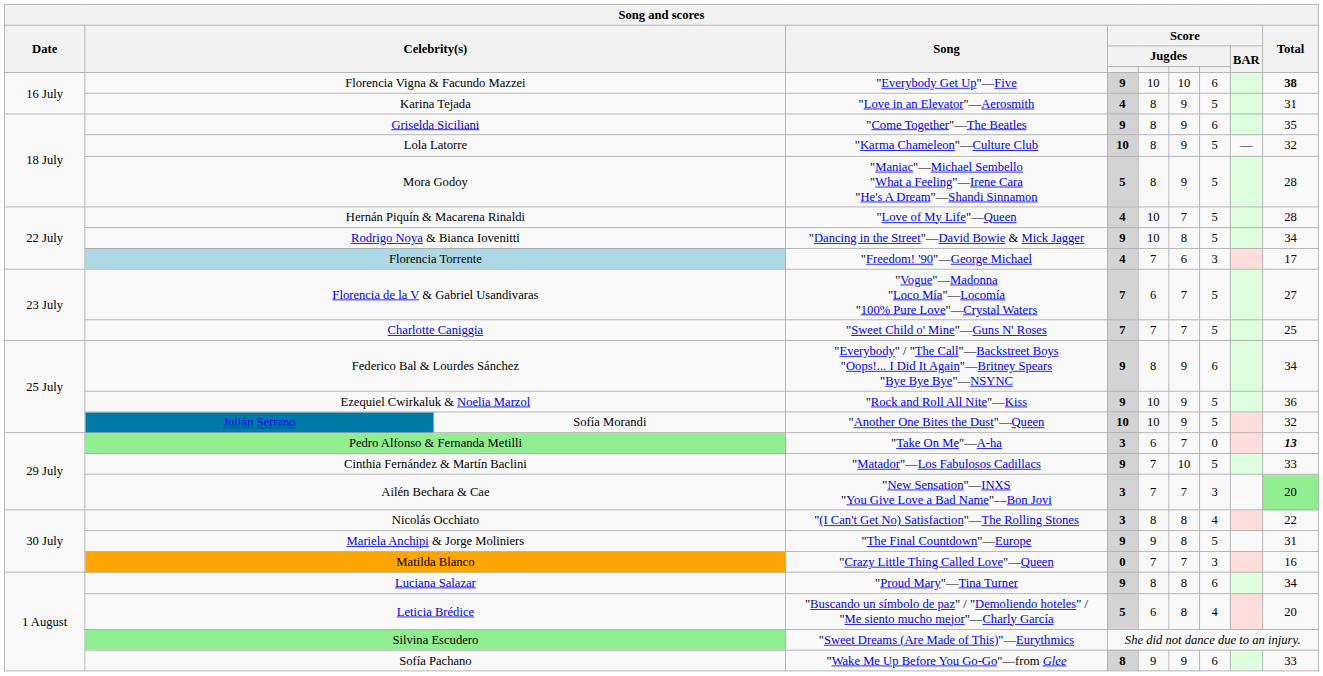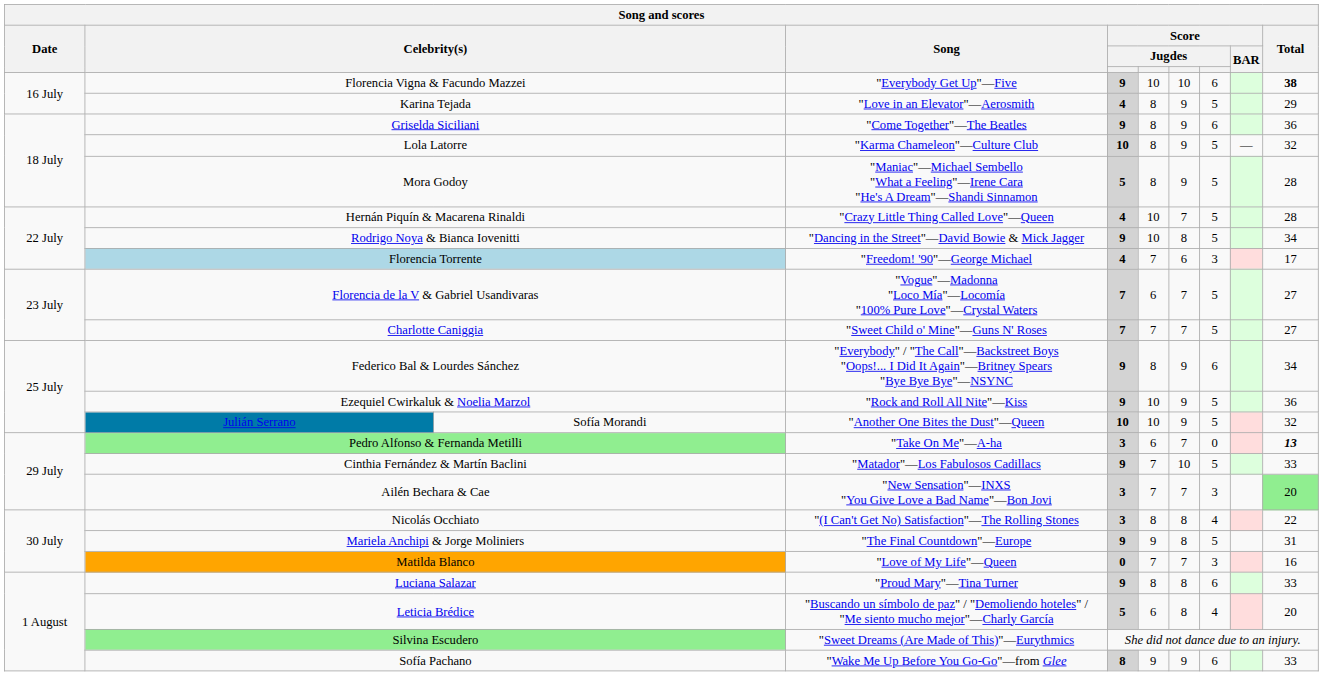(1290, 104) 31 -> (1290, 104) 29
(1290, 124) 35 -> (1290, 124) 36
(946, 217) "Love of My Life"—Queen -> (946, 217) "Crazy Little Thing Called Love"—Queen
(1290, 330) 25 -> (1290, 330) 27
(946, 562) "Crazy Little Thing Called Love"—Queen -> (946, 562) "Love of My Life"—Queen
(1290, 583) 34 -> (1290, 583) 33
